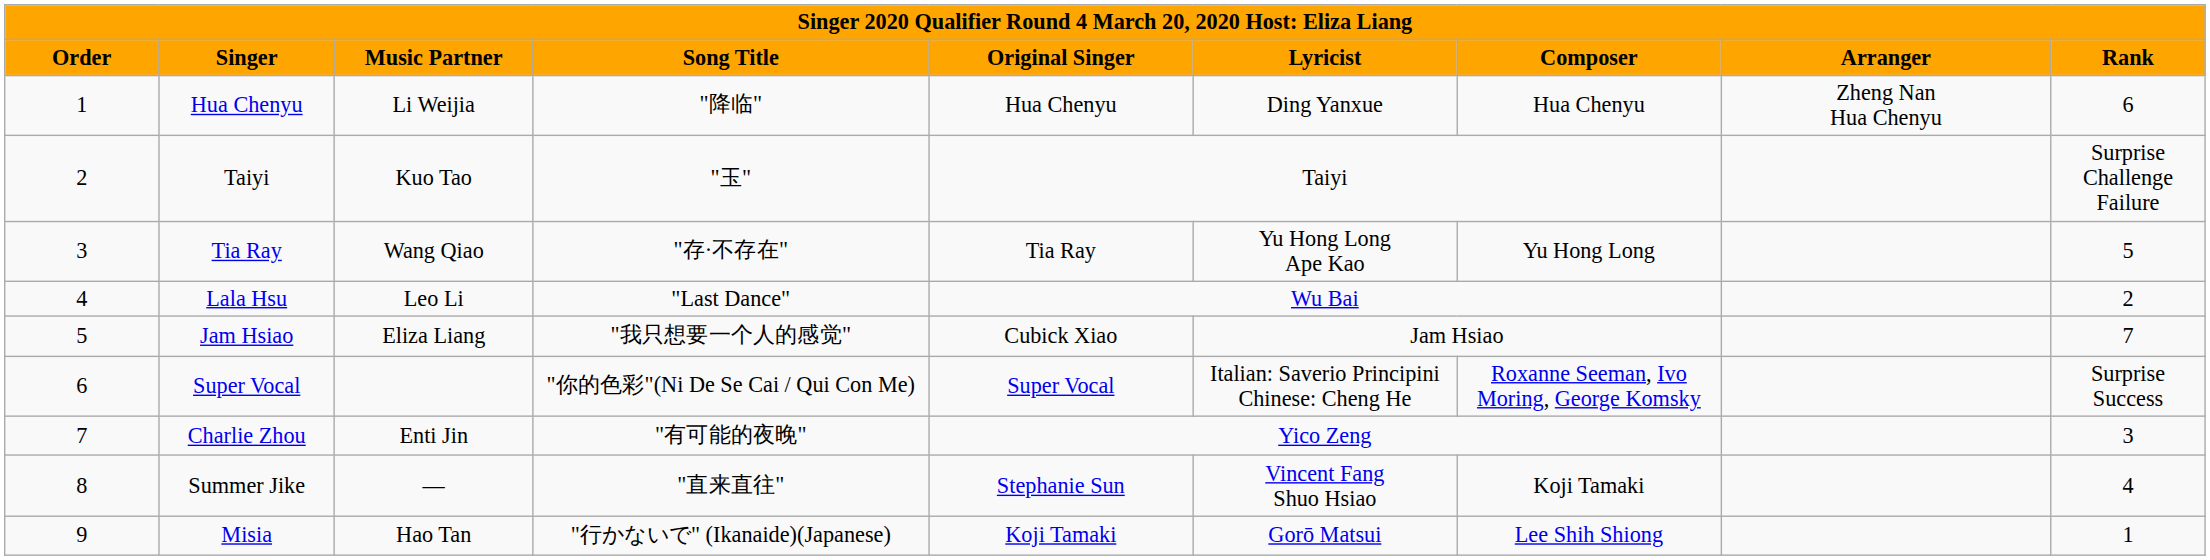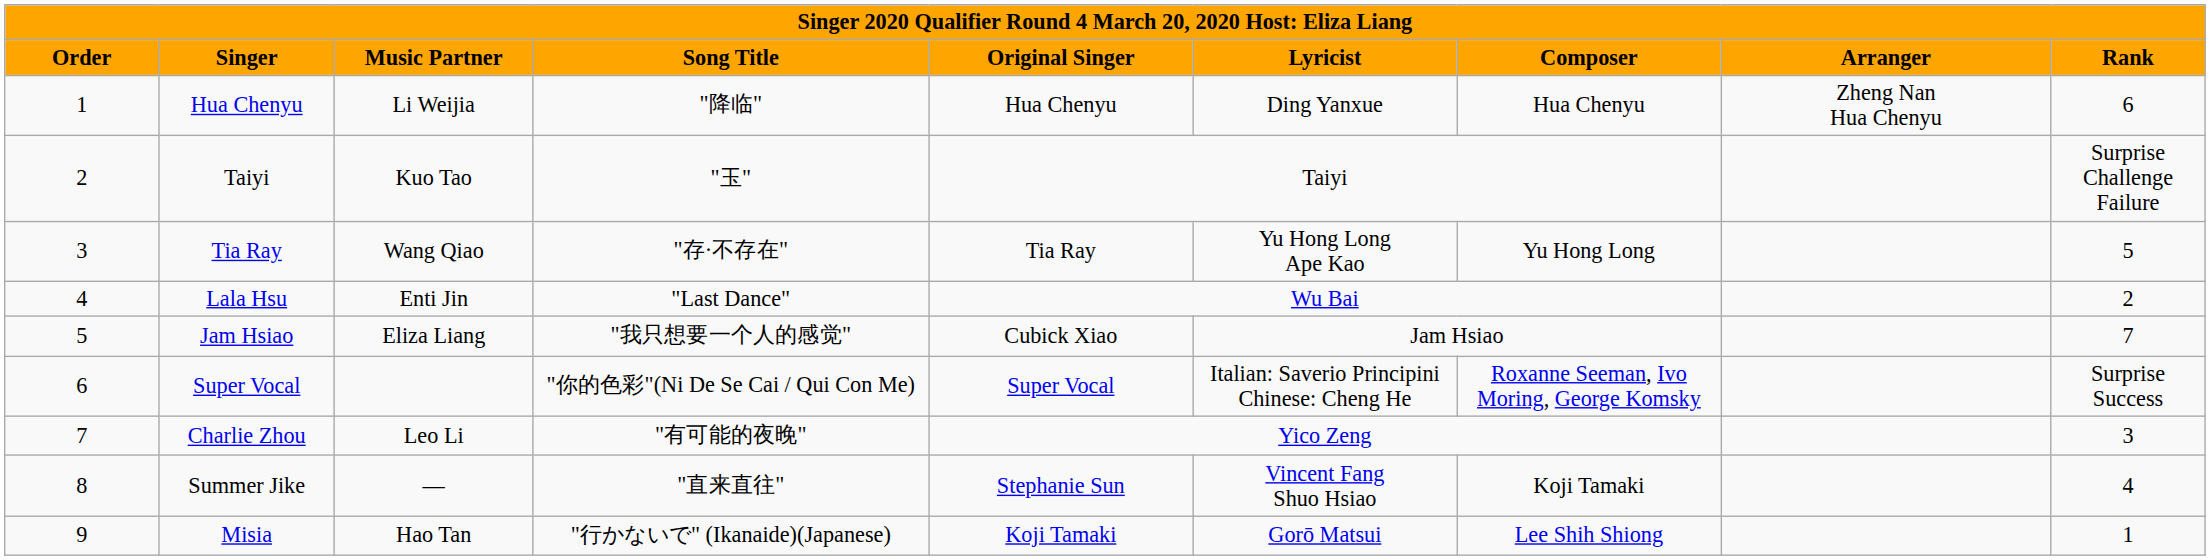(434, 298) Leo Li -> (434, 298) Enti Jin
(434, 435) Enti Jin -> (434, 435) Leo Li
